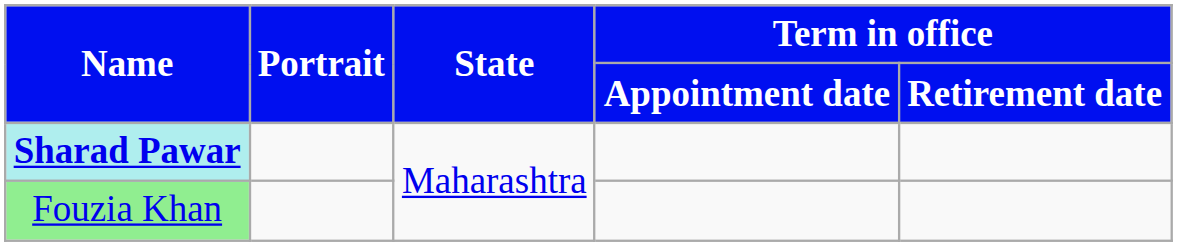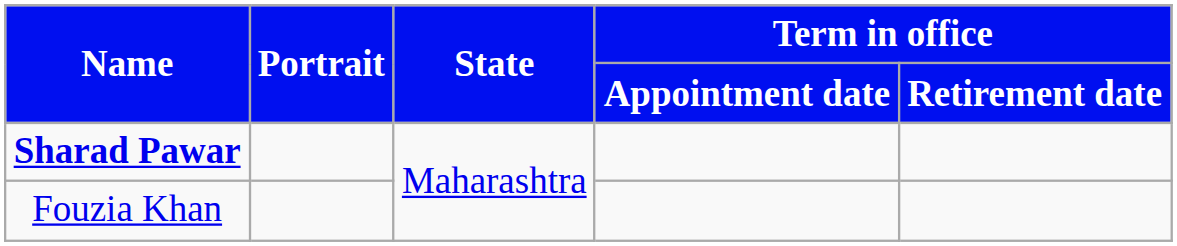(127, 151) paleturquoise background -> (127, 151) no background
(127, 209) lightgreen background -> (127, 209) no background
